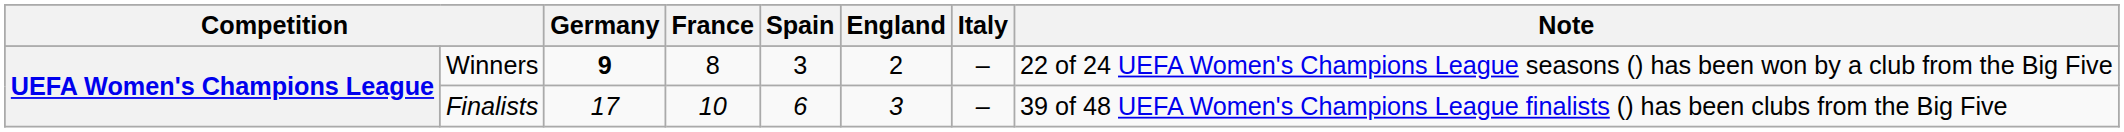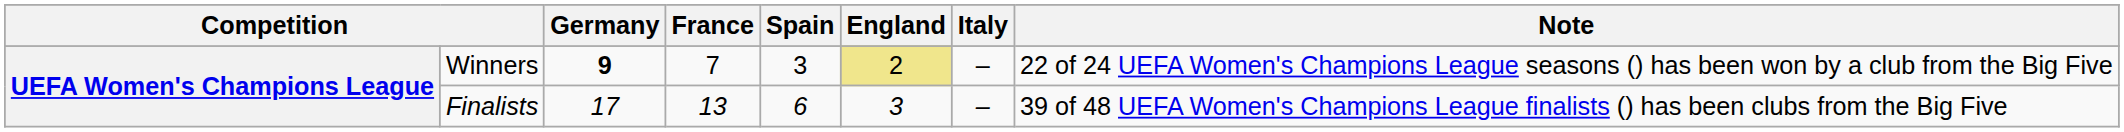(713, 66) 8 -> (713, 66) 7
(896, 66) no background -> (896, 66) khaki background
(713, 106) 10 -> (713, 106) 13
